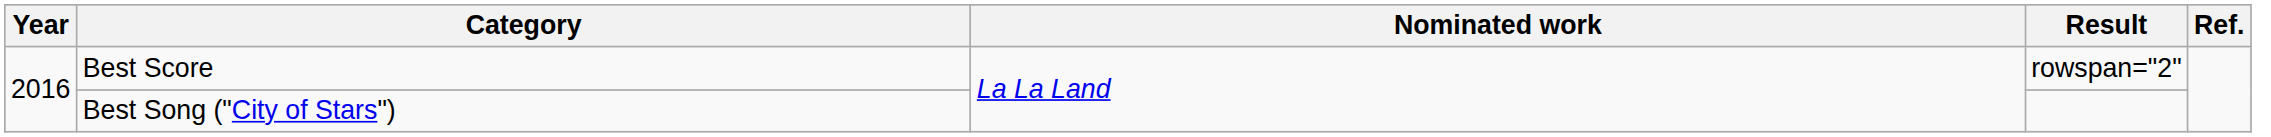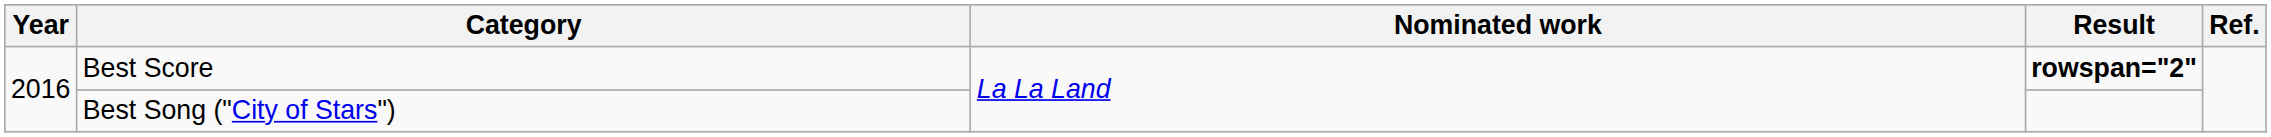(2106, 68) normal -> (2114, 68) bold
